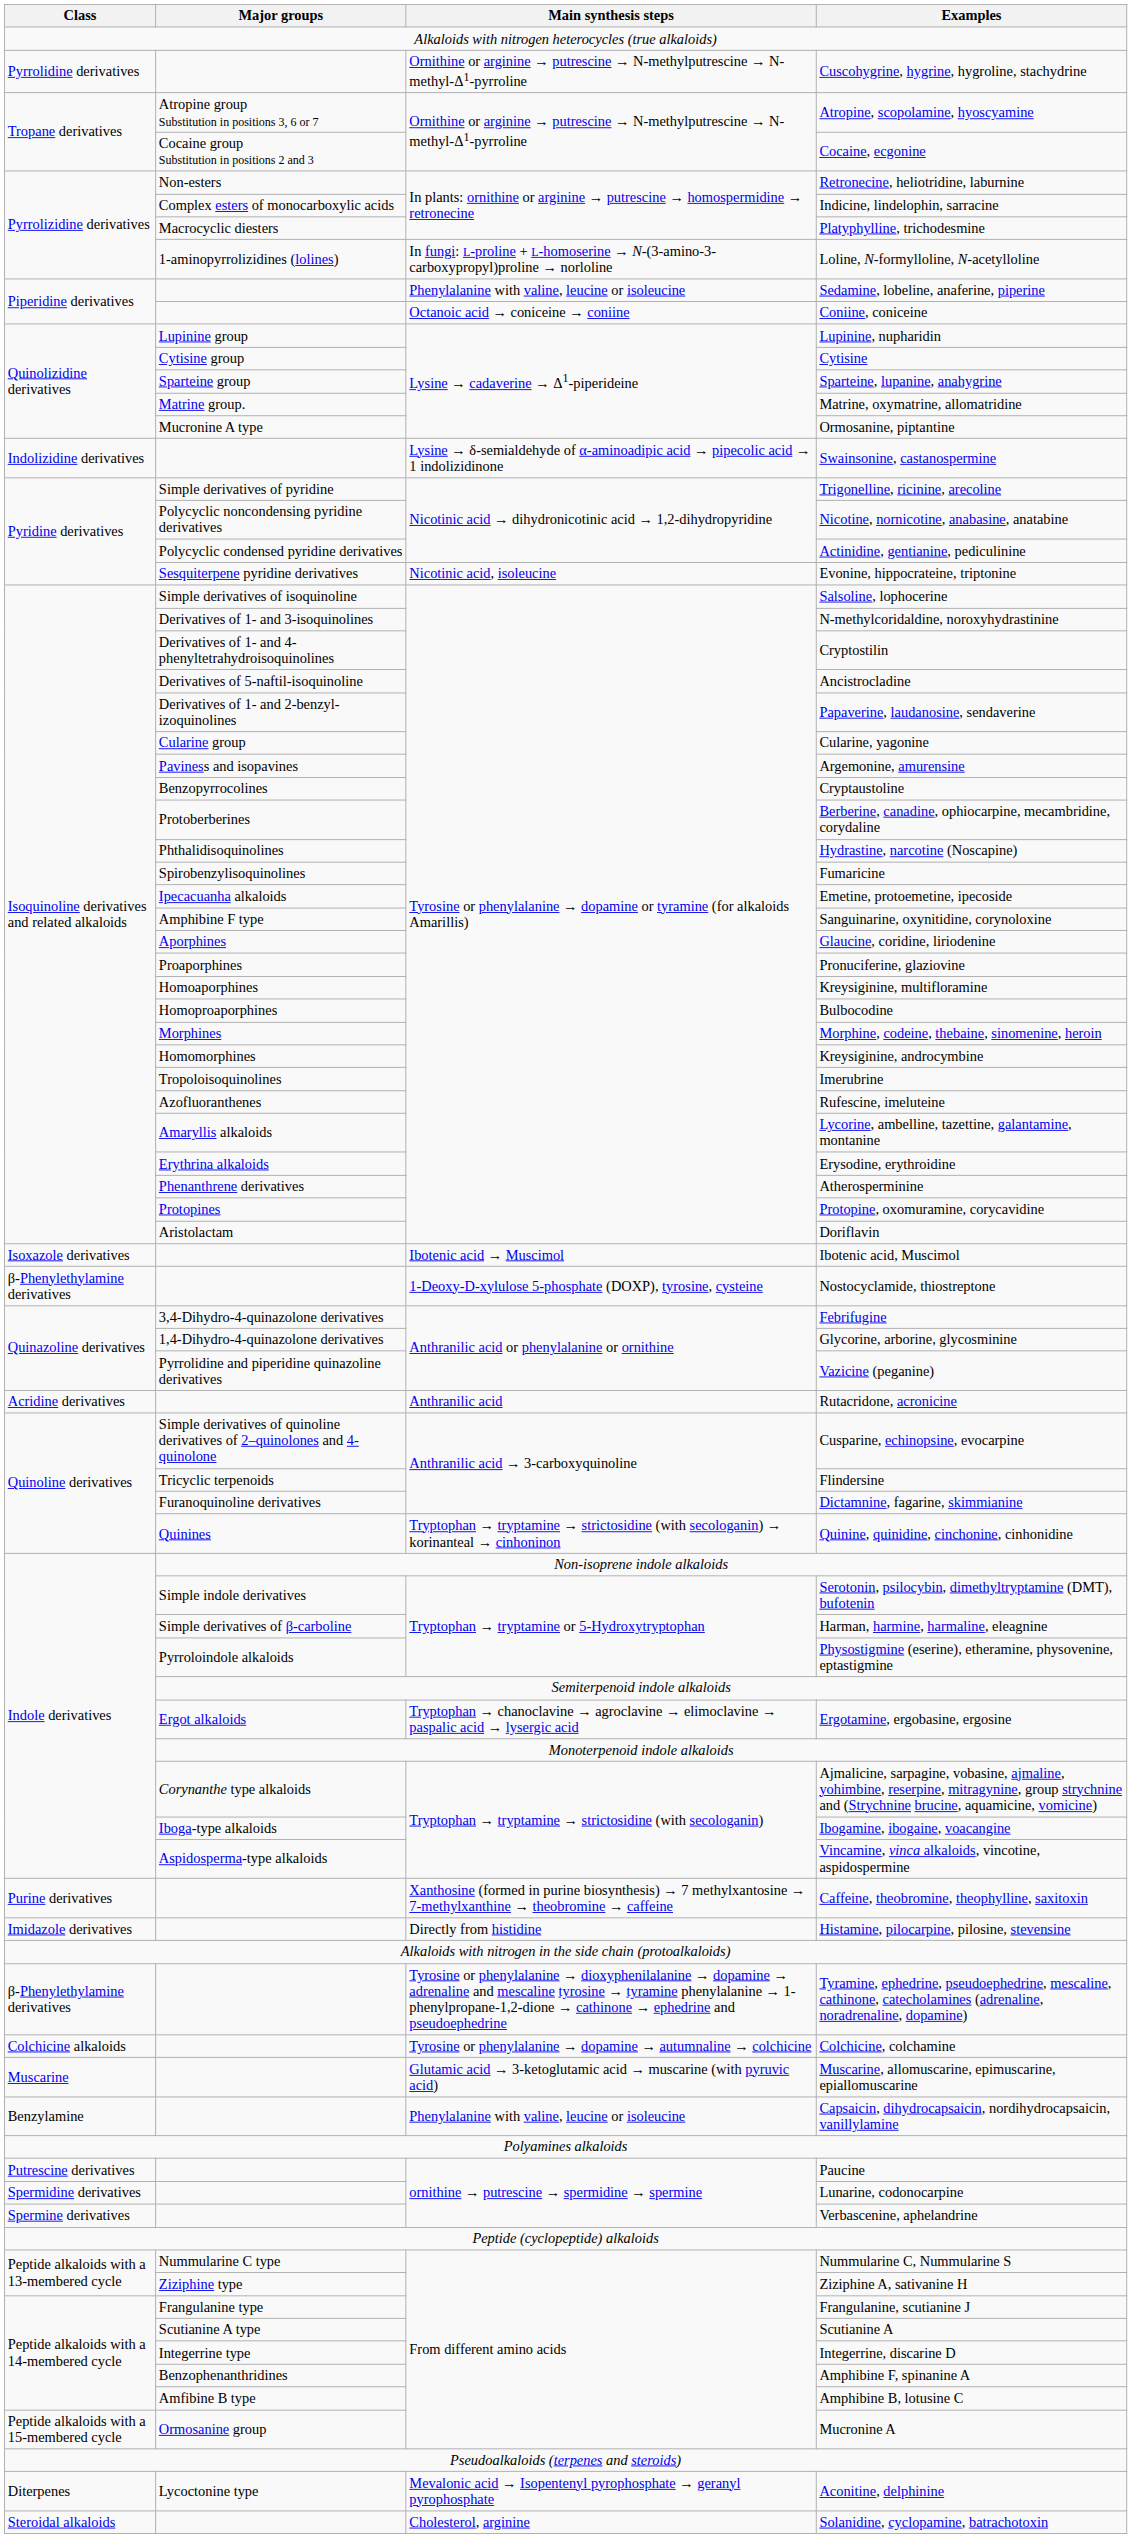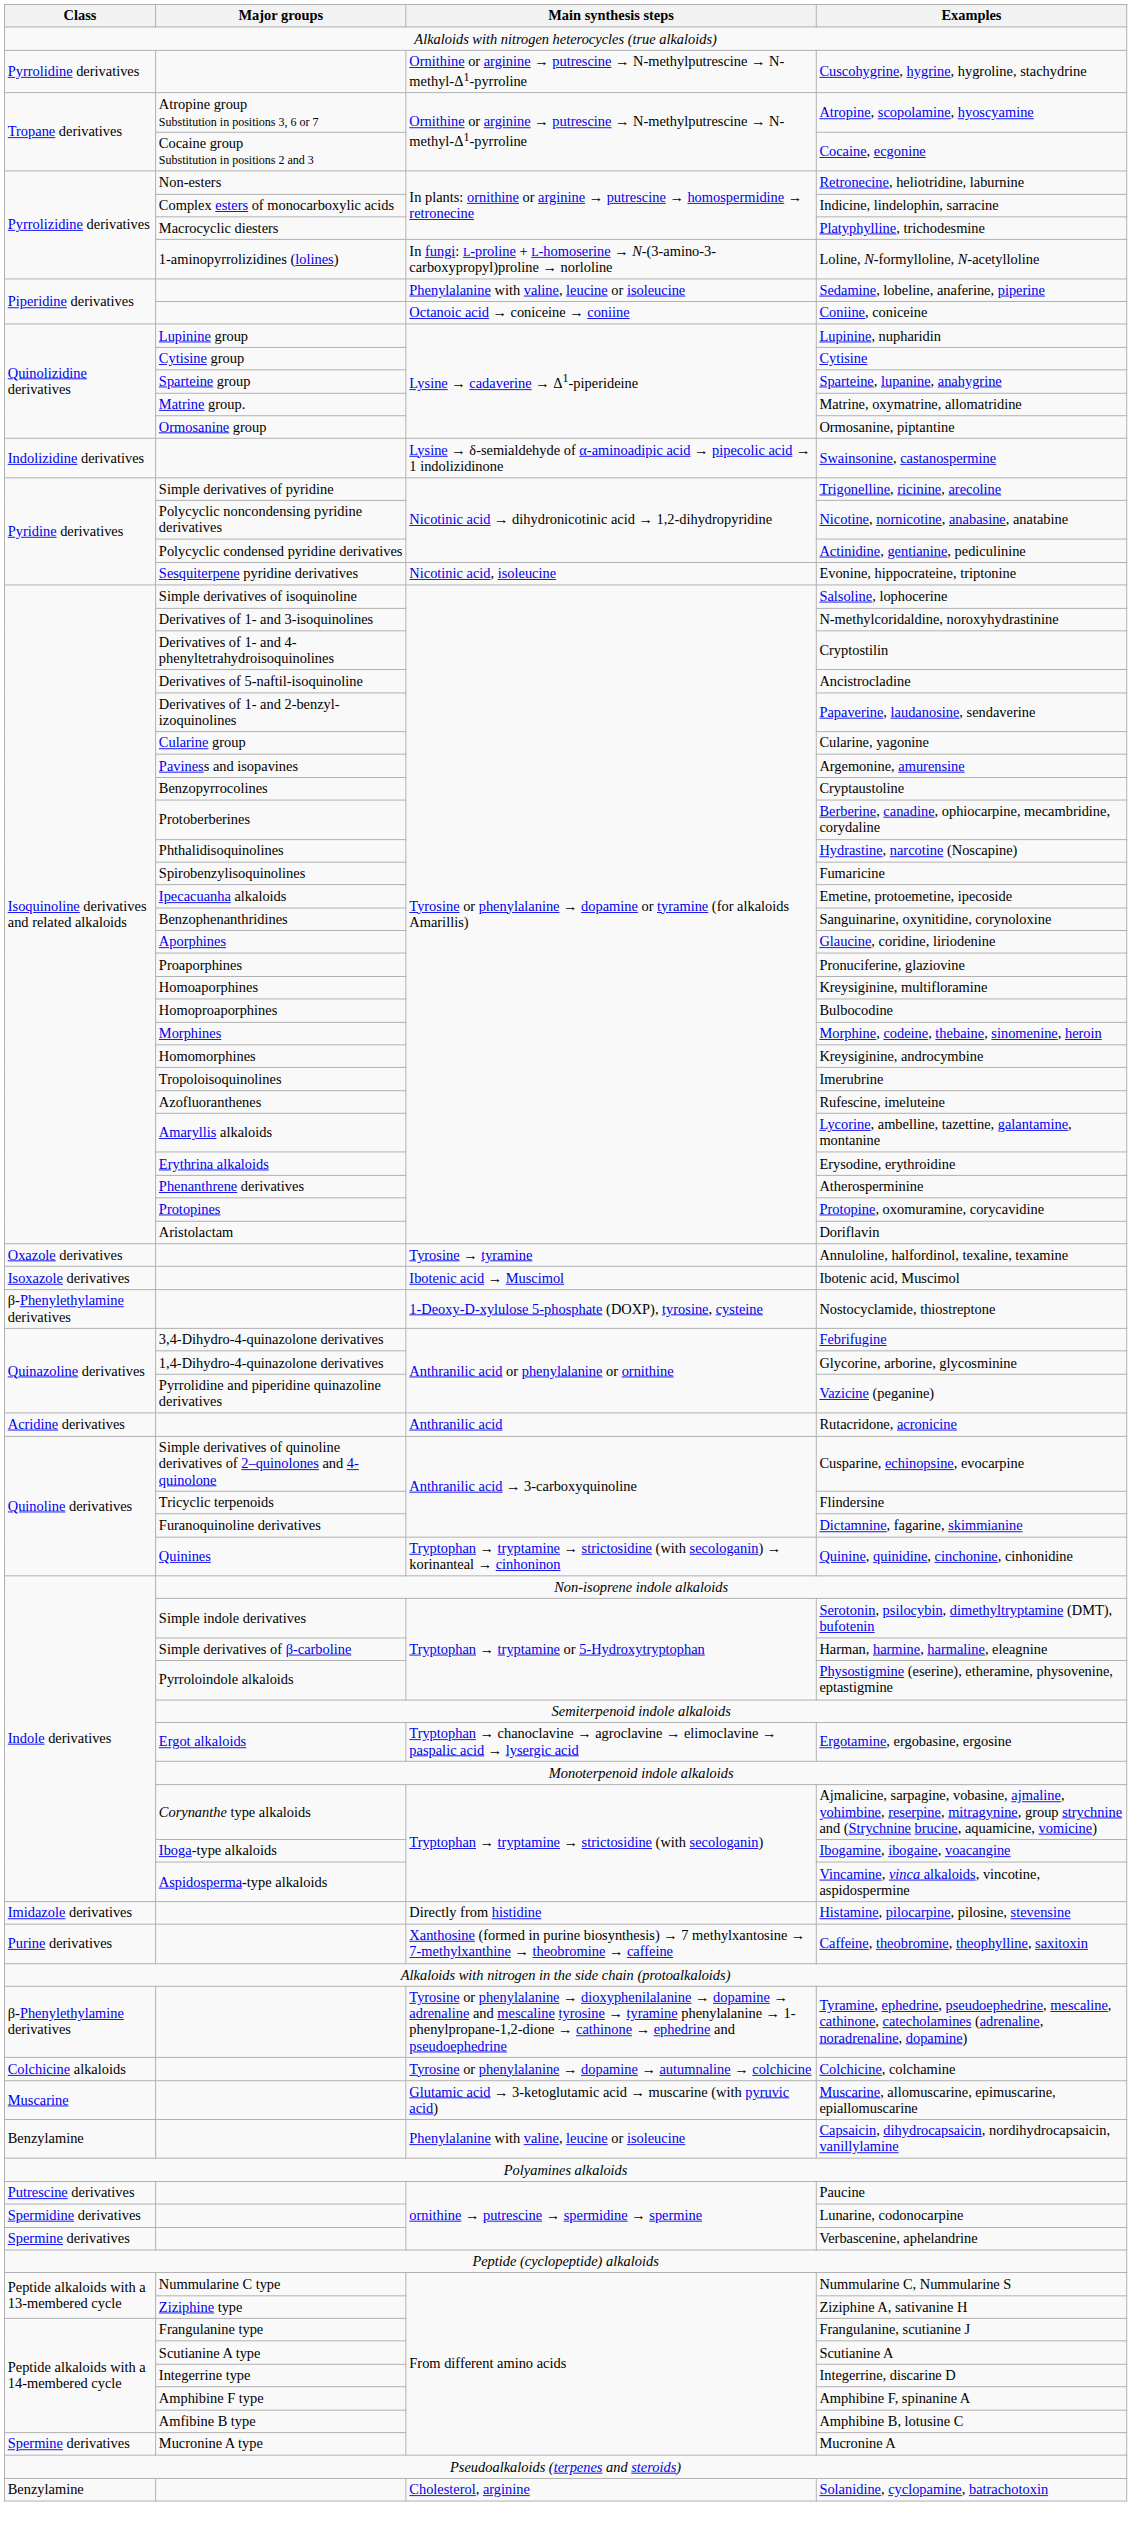(211, 427) Mucronine A type -> (213, 427) Ormosanine group
(211, 919) Amphibine F type -> (223, 919) Benzophenanthridines
+ row: (944, 1255)
rows swapped: (945, 1929) <-> (954, 1898)
(223, 2375) Benzophenanthridines -> (211, 2398) Amphibine F type
(77, 2429) Peptide alkaloids with a 15-membered cycle -> (69, 2444) Spermine derivatives
(213, 2429) Ormosanine group -> (211, 2444) Mucronine A type
- row: (882, 2491)
(62, 2522) Steroidal alkaloids -> (46, 2489) Benzylamine
